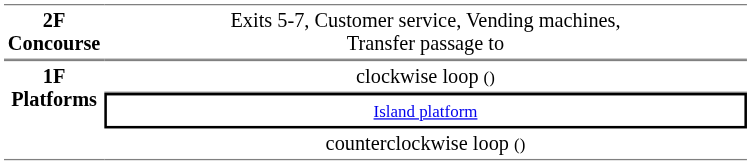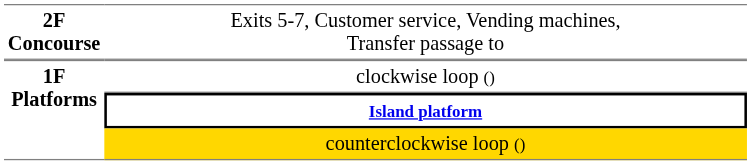(426, 111) normal -> (426, 110) bold
(425, 143) no background -> (425, 143) gold background
